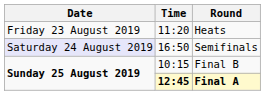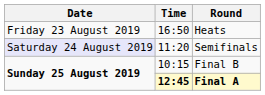(174, 30) 11:20 -> (174, 30) 16:50
(174, 47) 16:50 -> (174, 47) 11:20
